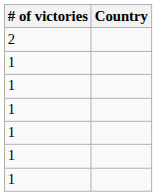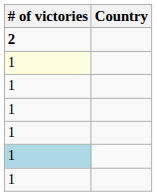(12, 39) normal -> (12, 39) bold
(12, 62) no background -> (12, 62) lightyellow background
(12, 156) no background -> (12, 156) lightblue background
